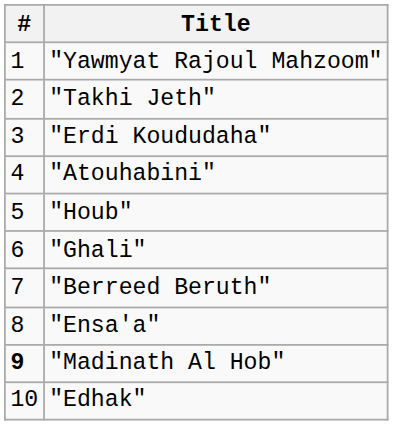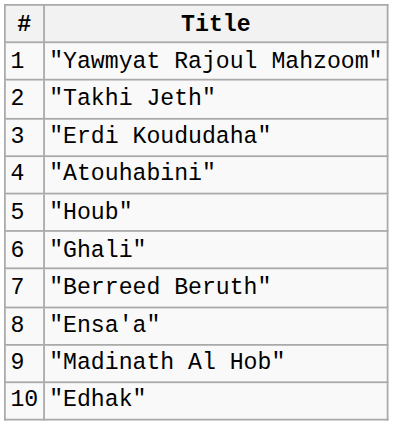(17, 363) bold -> (17, 363) normal
